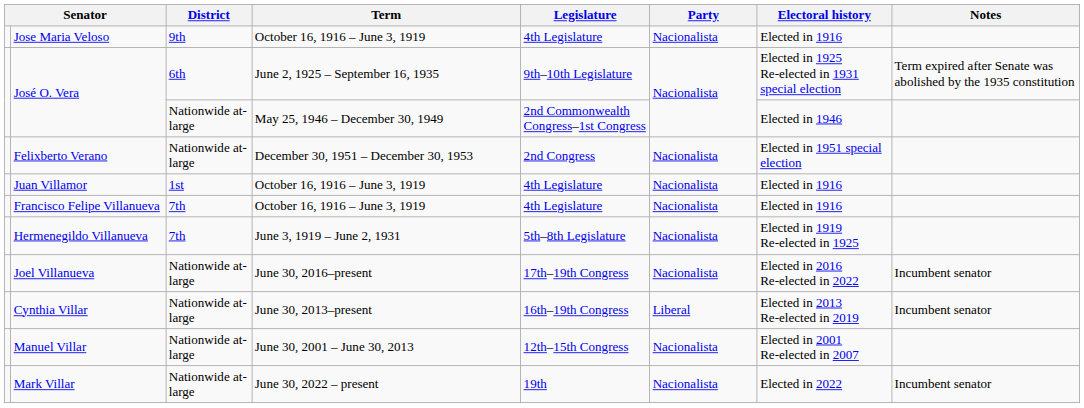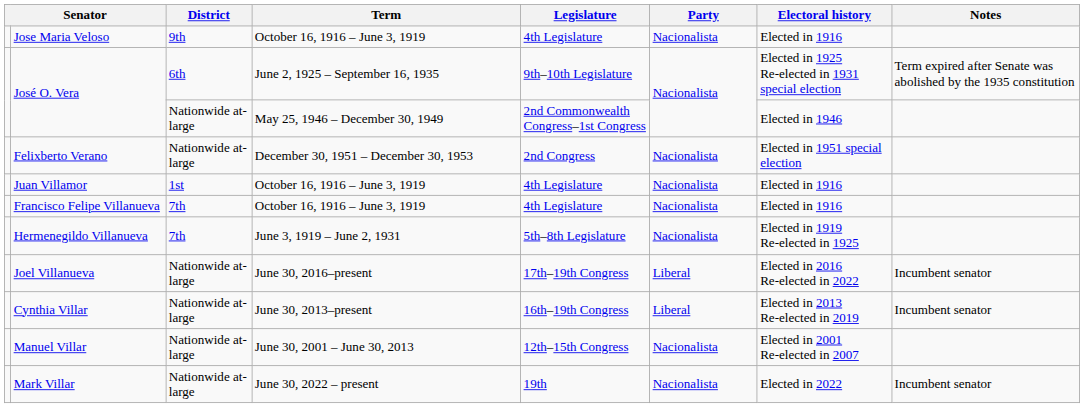(685, 273) Nacionalista -> (671, 273) Liberal
